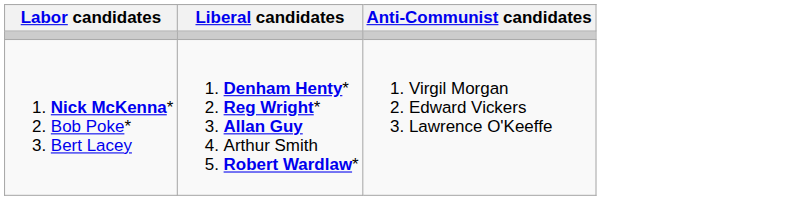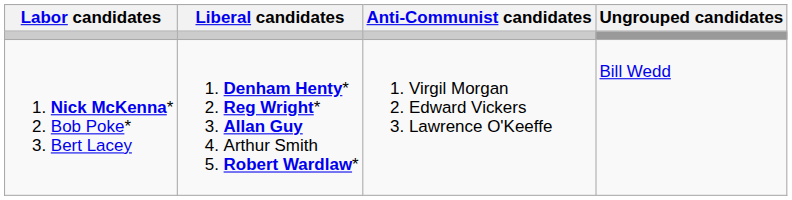+ column: (691, 17)
